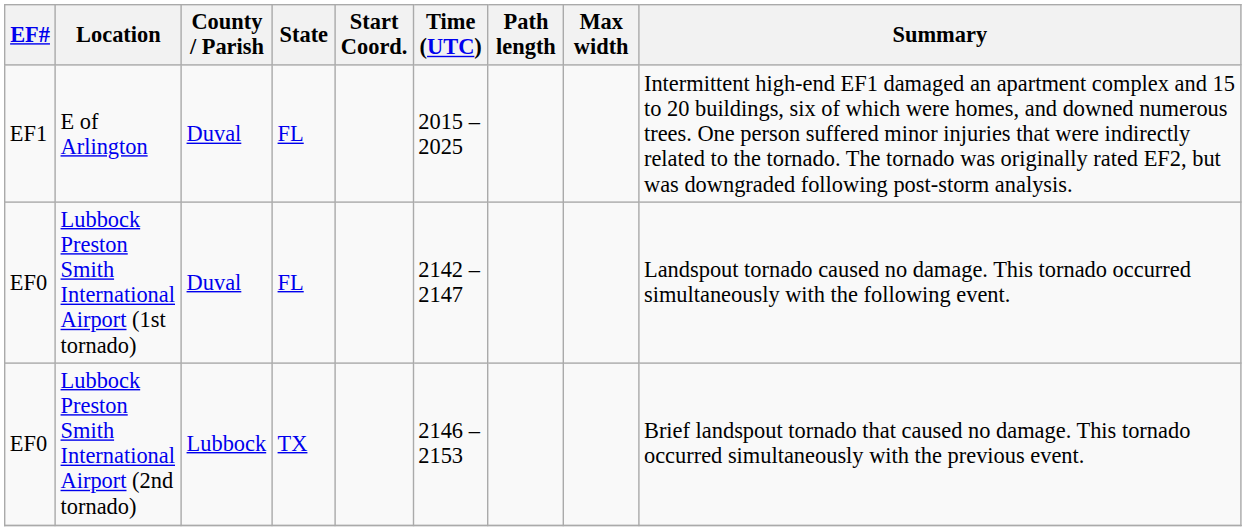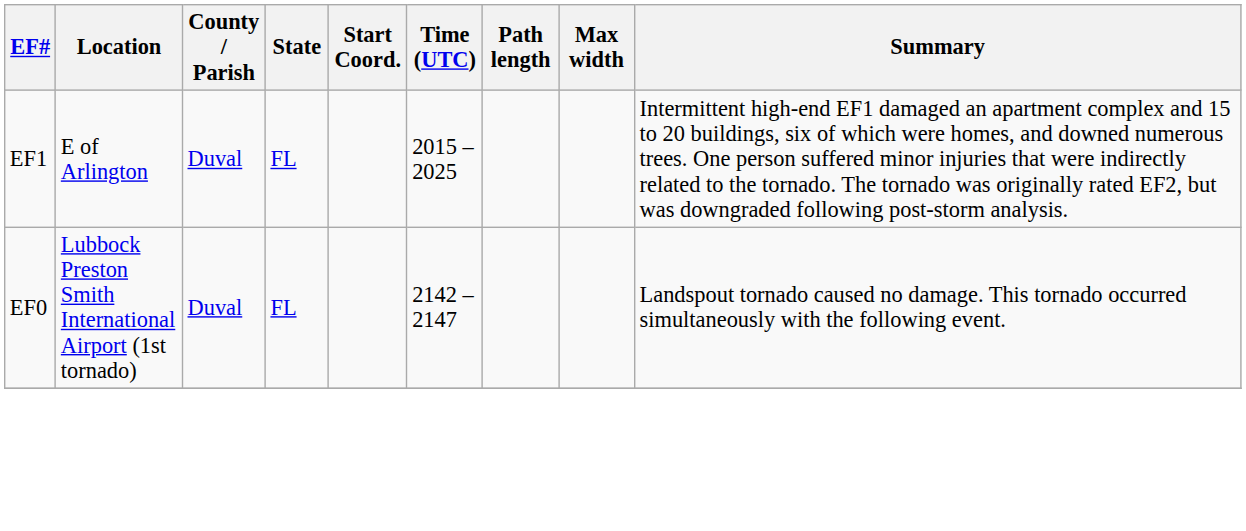- row: (118, 443)
